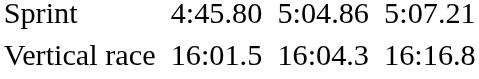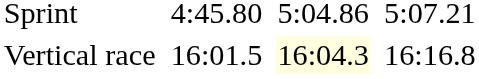(323, 54) no background -> (323, 54) lightyellow background
